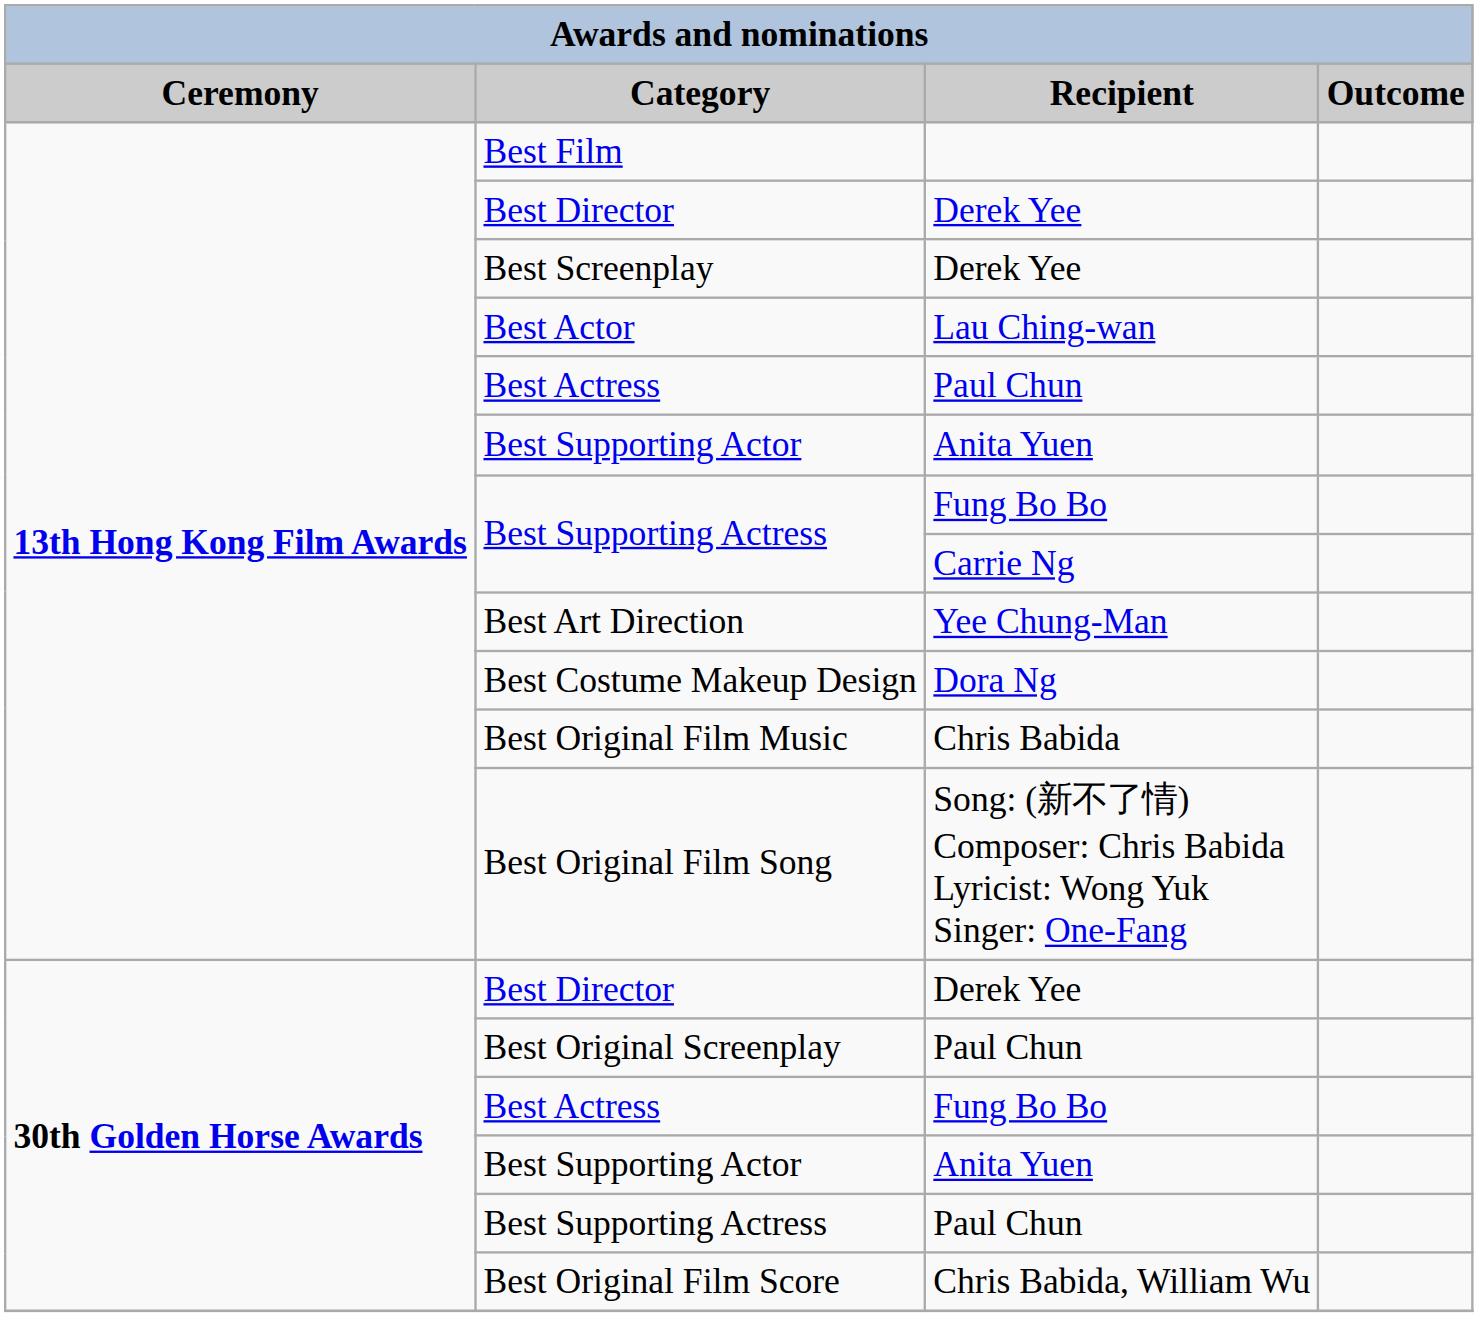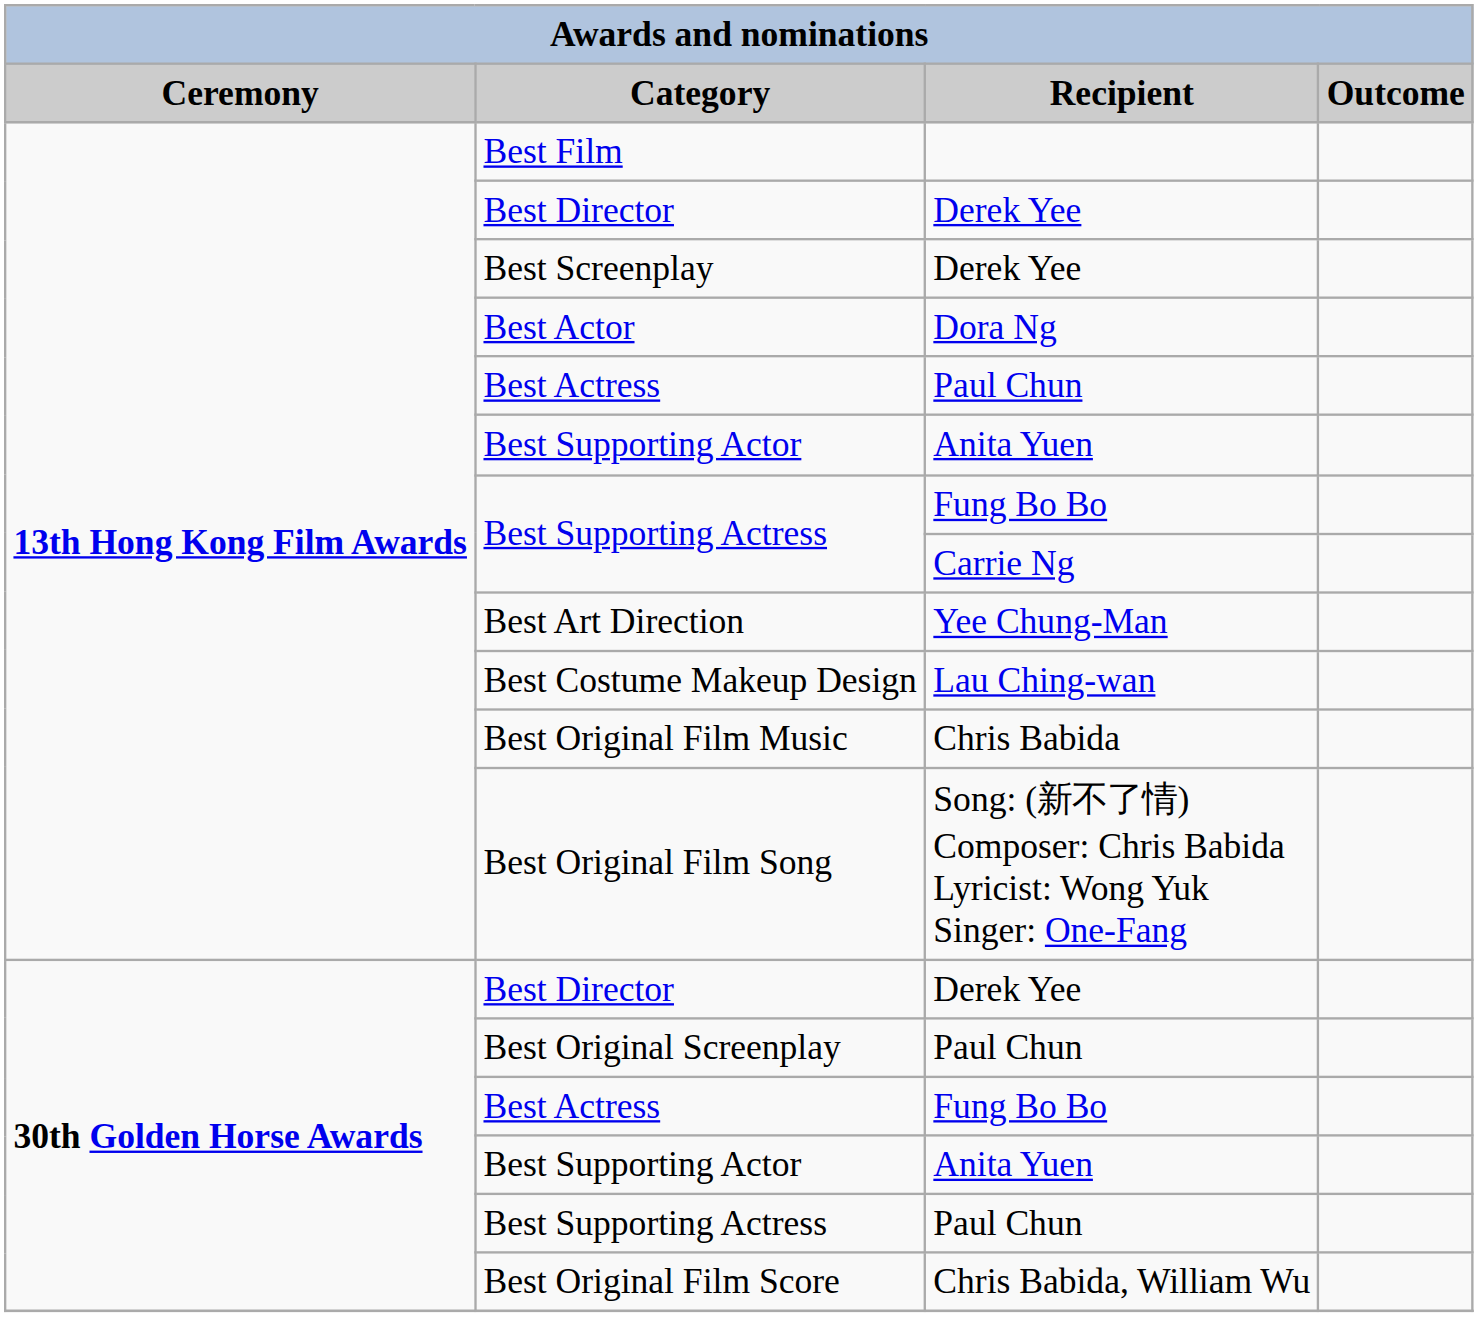(1044, 327) Lau Ching-wan -> (995, 327) Dora Ng
(995, 679) Dora Ng -> (1044, 679) Lau Ching-wan
